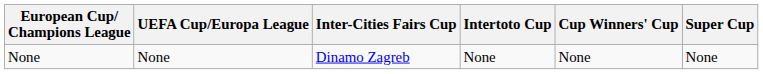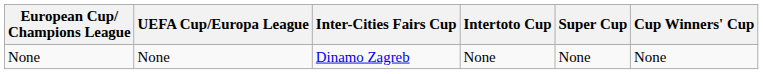columns swapped: (618, 24) <-> (720, 24)
